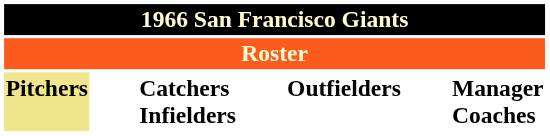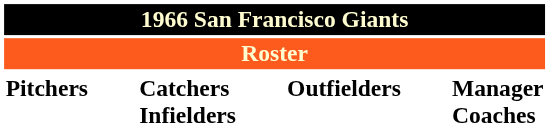(47, 87) khaki background -> (47, 87) no background
